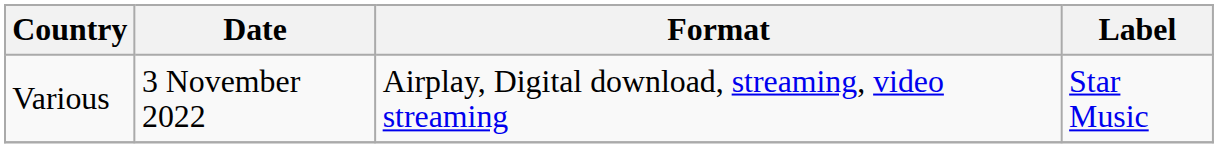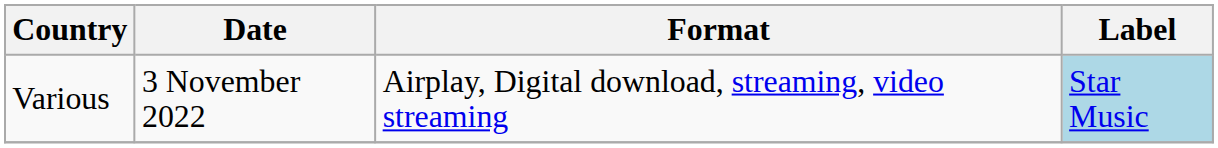(1109, 98) no background -> (1109, 98) lightblue background
